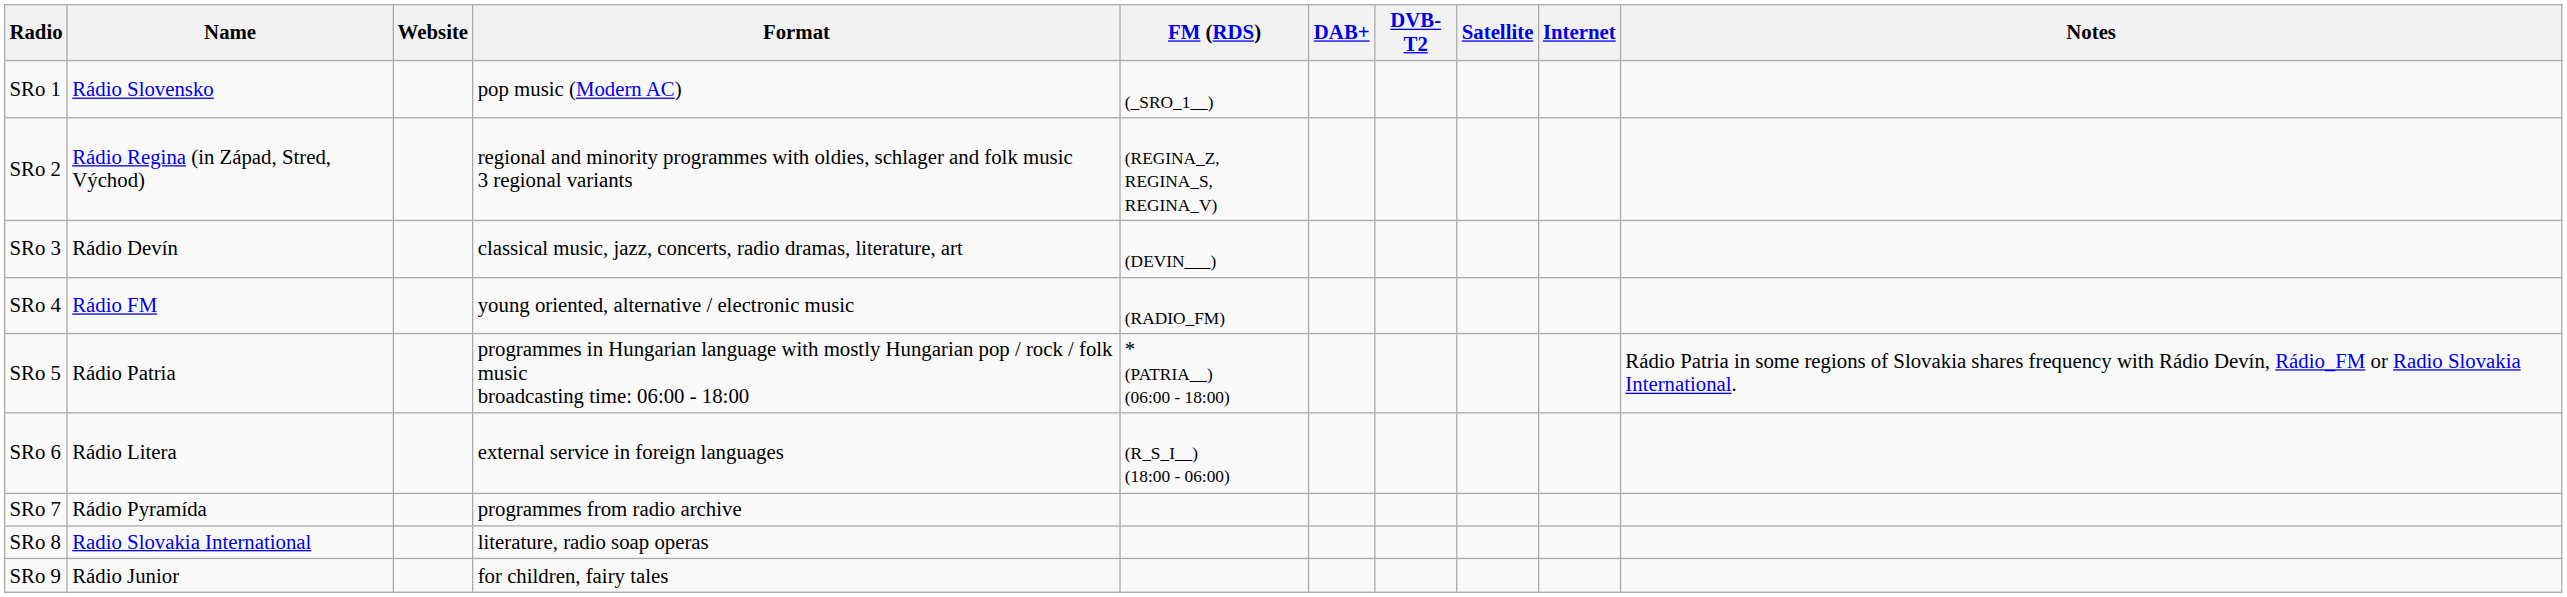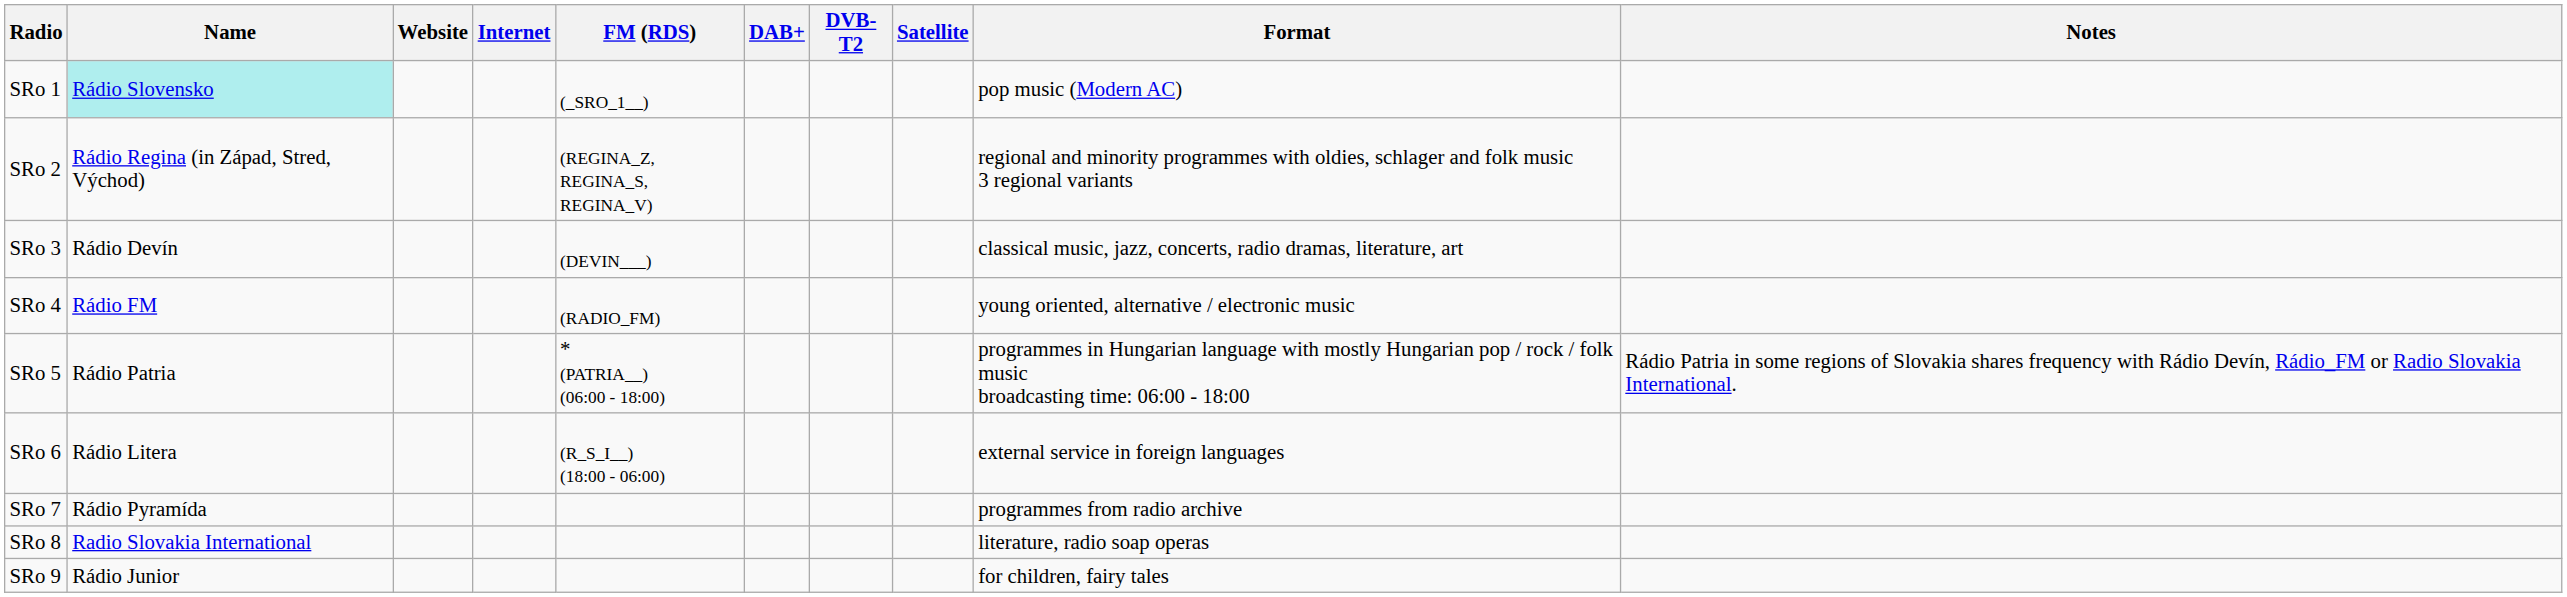columns swapped: (796, 32) <-> (1579, 32)
(143, 89) no background -> (143, 89) paleturquoise background
